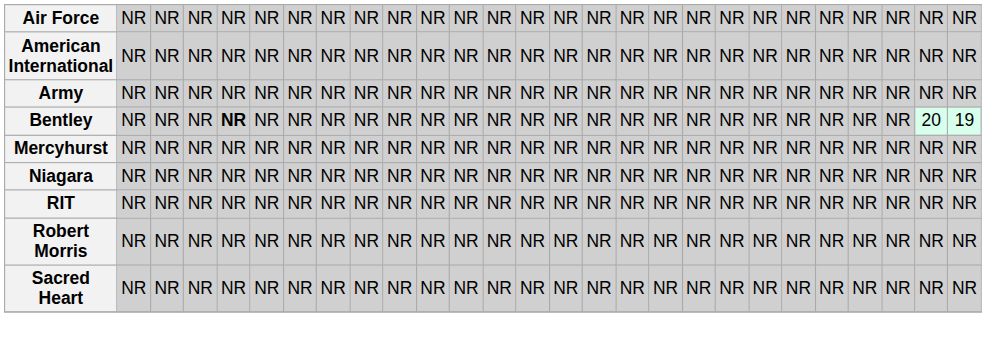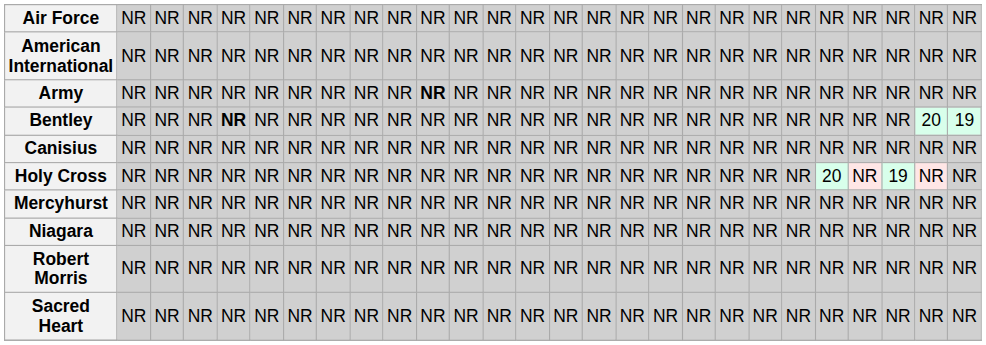(433, 93) normal -> (433, 93) bold
+ row: (61, 148)
+ row: (61, 176)
- row: (61, 203)
